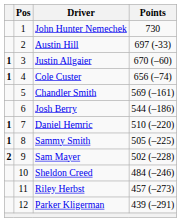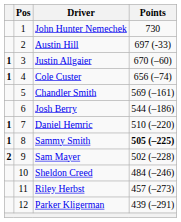(153, 141) normal -> (153, 141) bold
